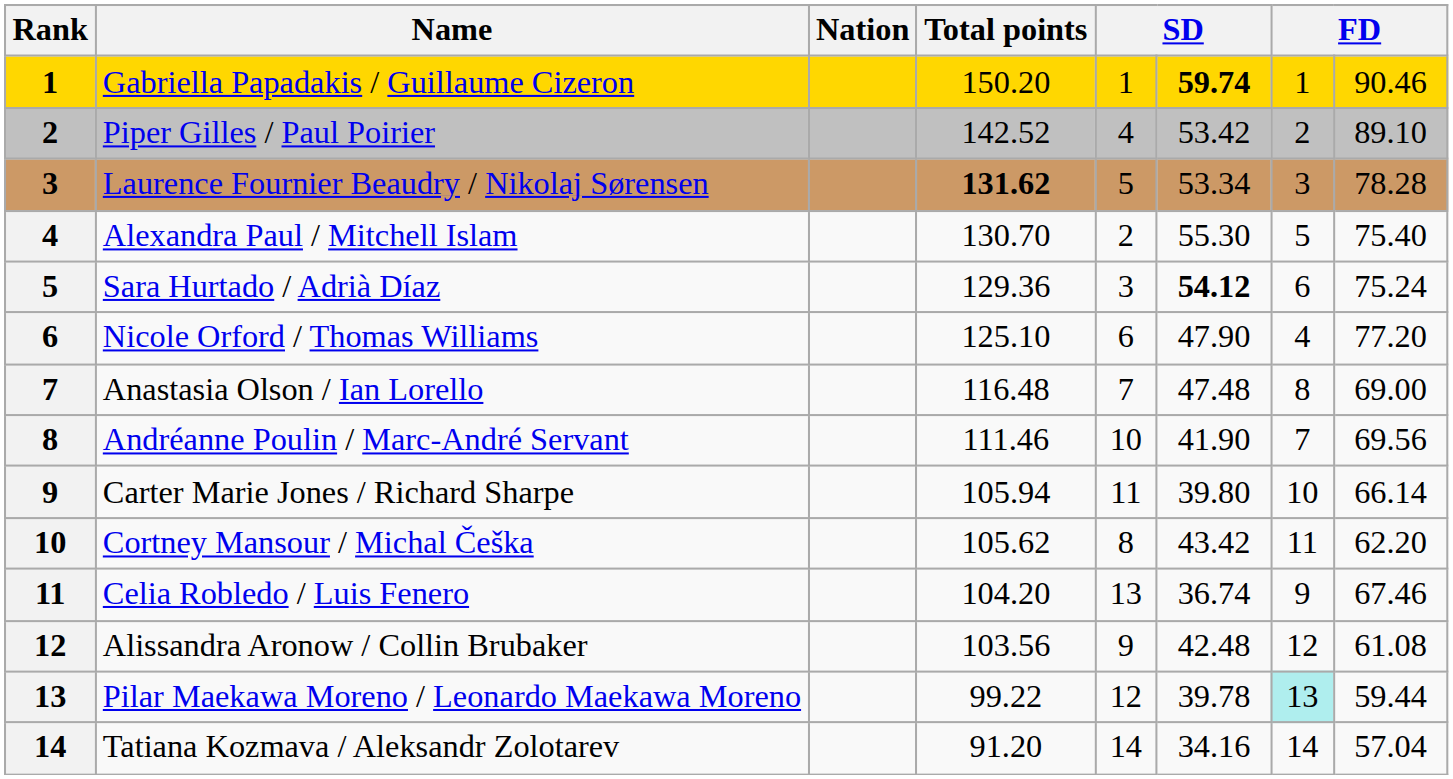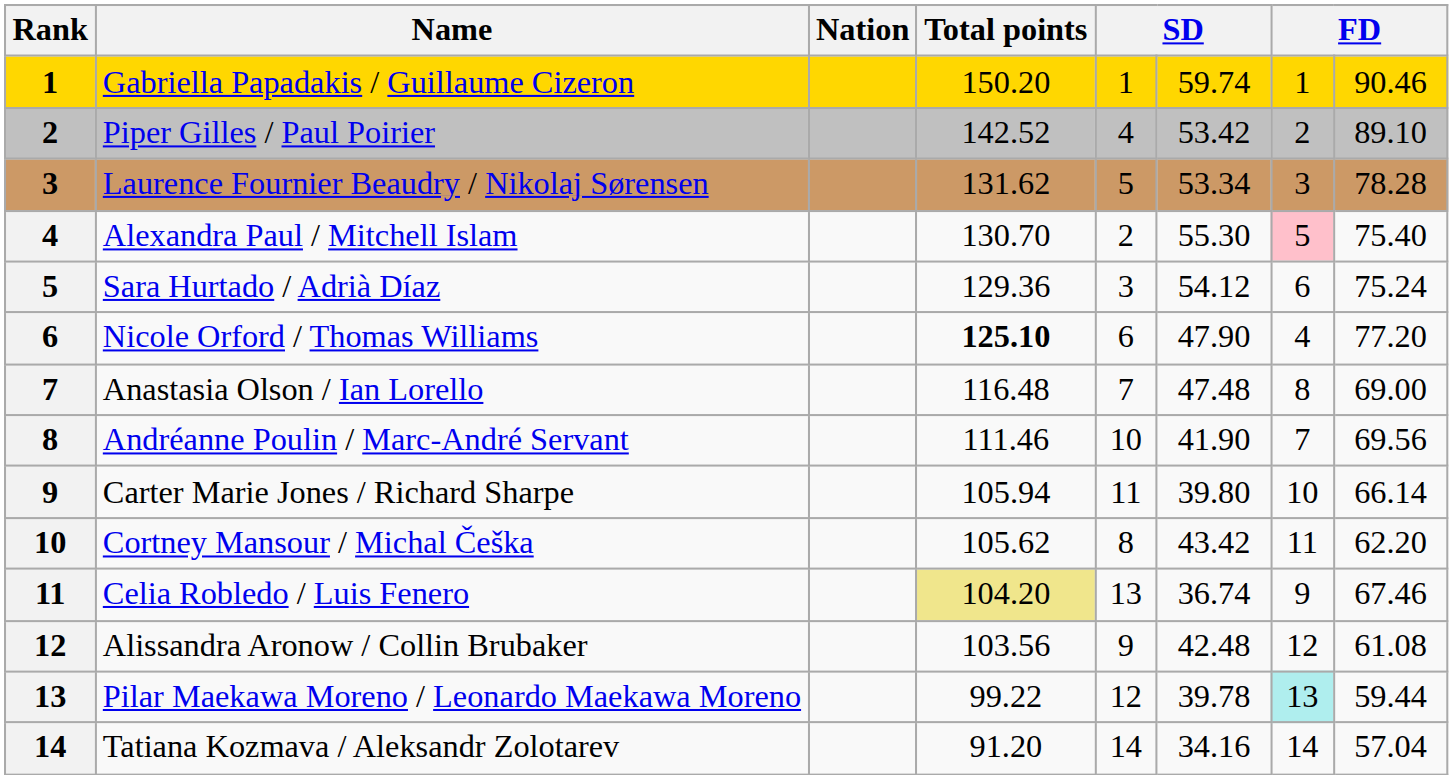(1214, 81) bold -> (1214, 81) normal
(1006, 183) bold -> (1006, 183) normal
(1302, 235) no background -> (1302, 235) pink background
(1214, 286) bold -> (1214, 286) normal
(1006, 337) normal -> (1006, 337) bold
(1006, 593) no background -> (1006, 593) khaki background
